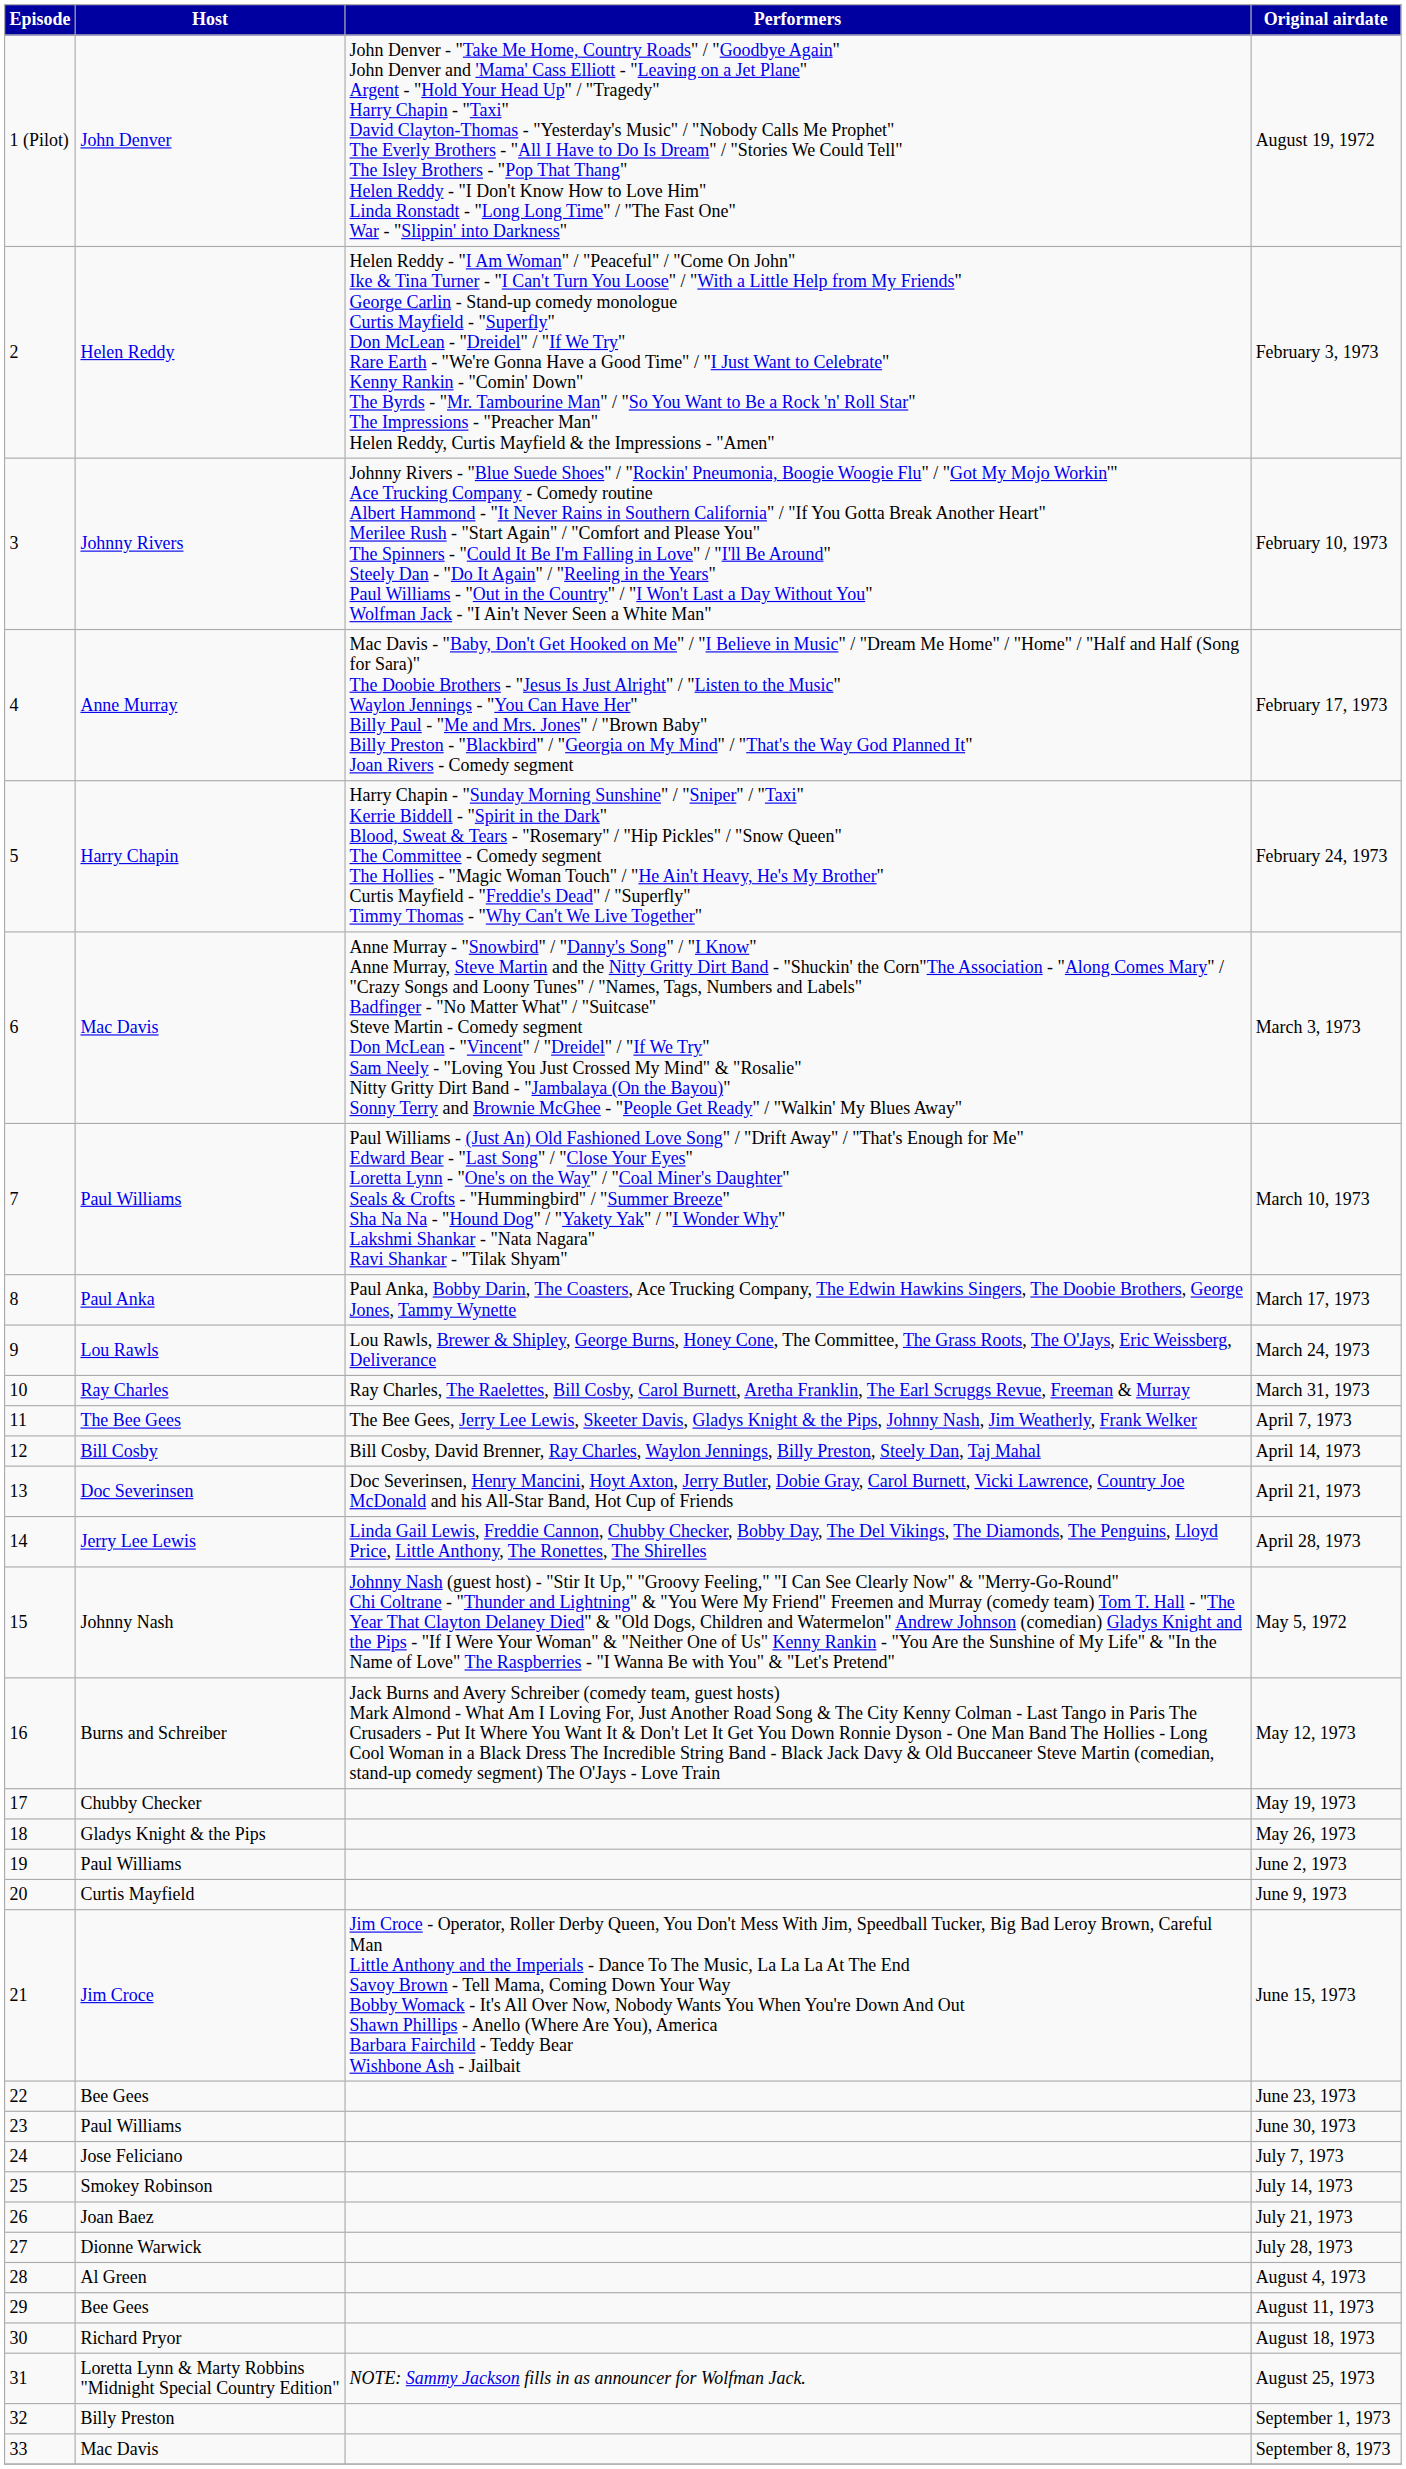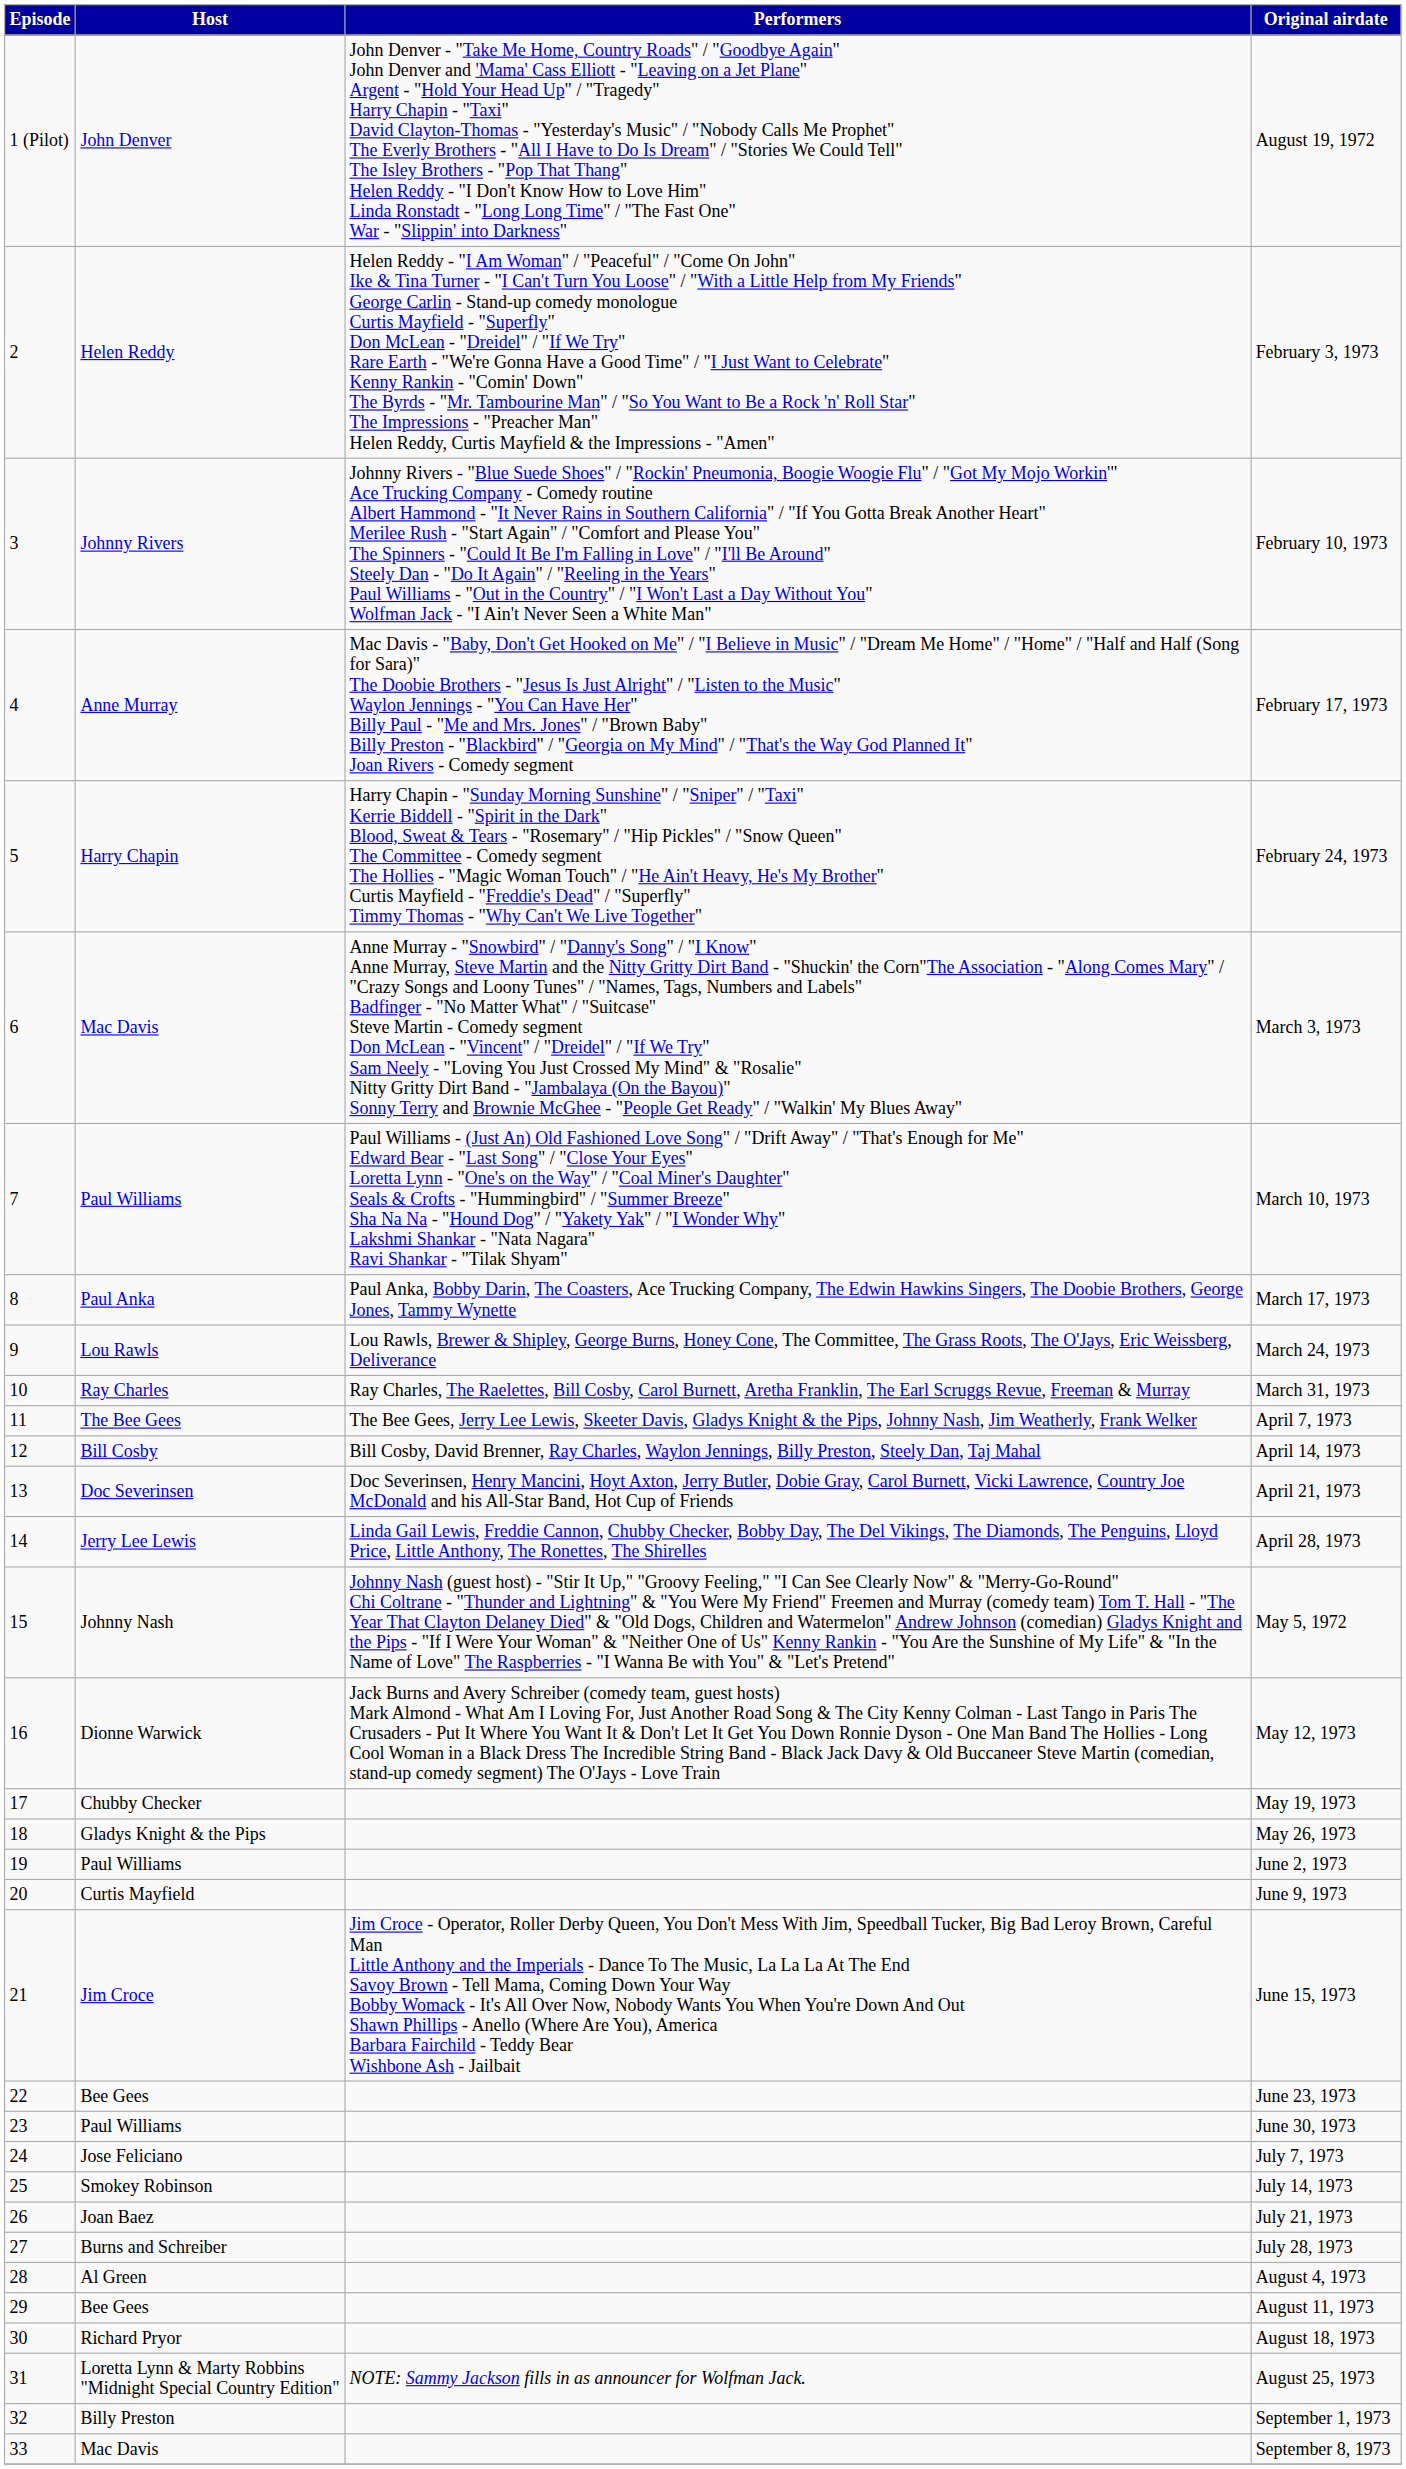(154, 1733) Burns and Schreiber -> (141, 1733) Dionne Warwick
(141, 2247) Dionne Warwick -> (154, 2247) Burns and Schreiber
